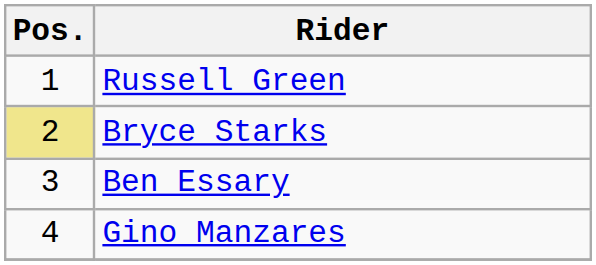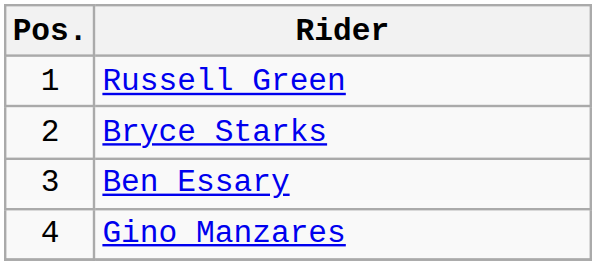(50, 132) khaki background -> (50, 132) no background
